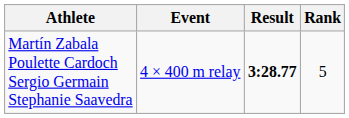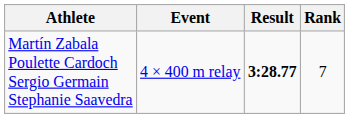(323, 72) 5 -> (323, 72) 7
